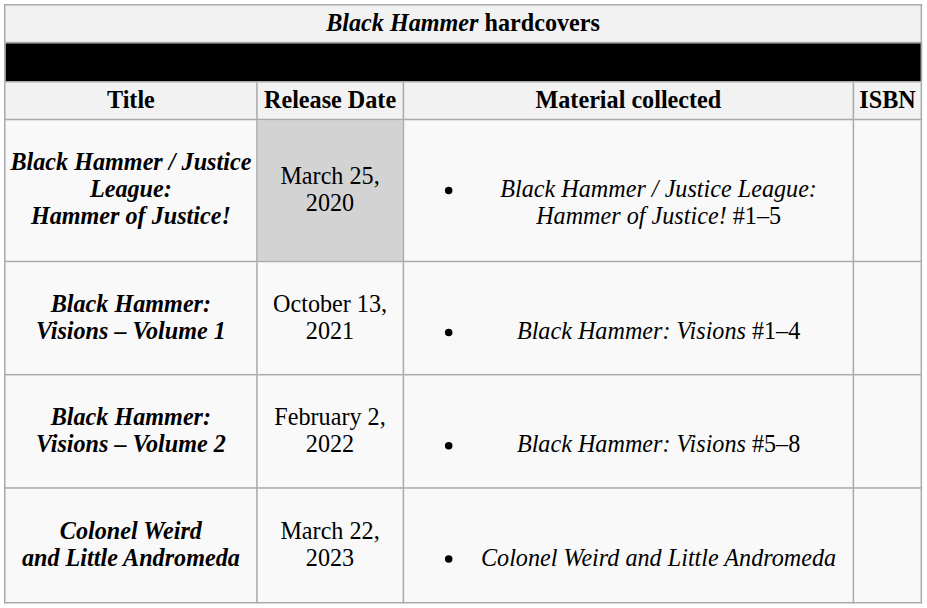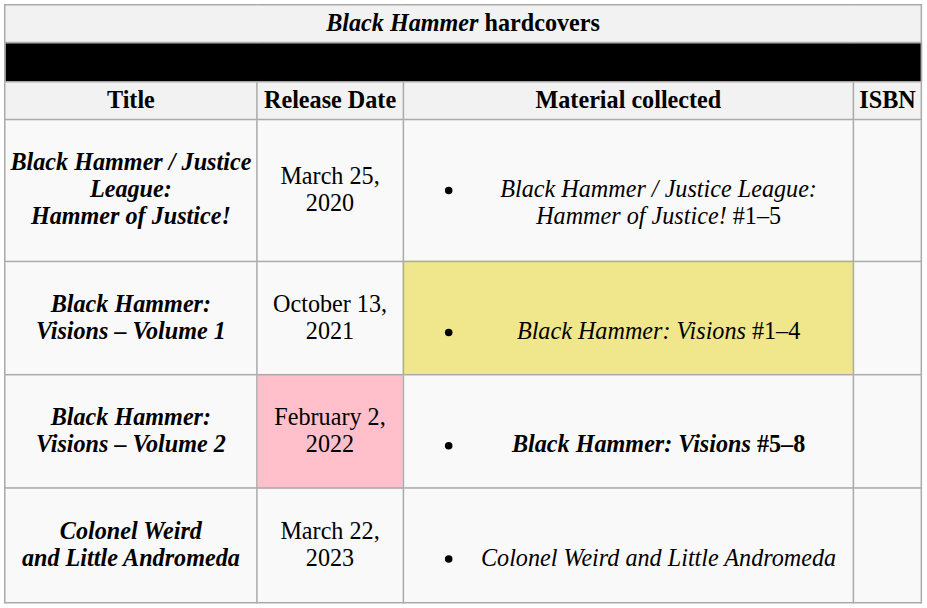(330, 189) lightgrey background -> (330, 189) no background
(628, 331) no background -> (628, 331) khaki background
(330, 431) no background -> (330, 431) pink background
(628, 445) normal -> (628, 445) bold
